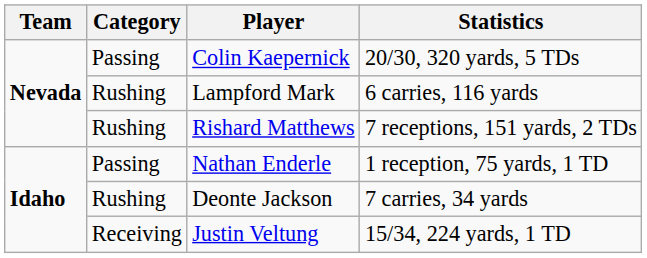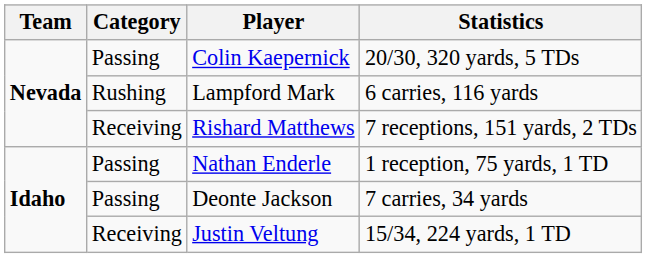(129, 128) Rushing -> (137, 128) Receiving
(129, 198) Rushing -> (126, 198) Passing
